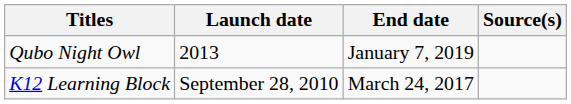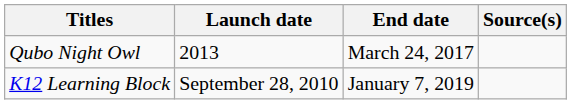(411, 51) January 7, 2019 -> (411, 51) March 24, 2017
(411, 83) March 24, 2017 -> (411, 83) January 7, 2019
